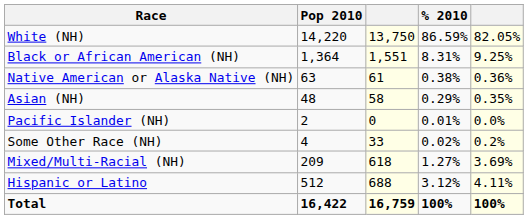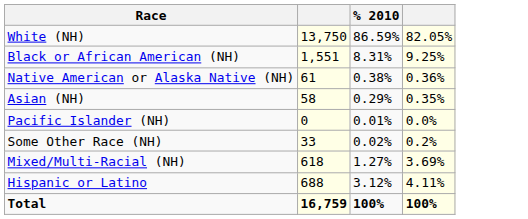- column: (331, 15)
